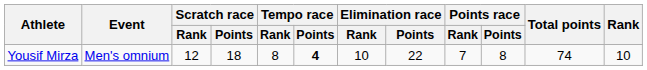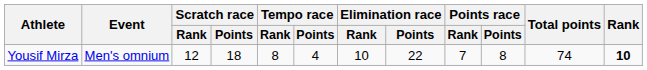(315, 55) bold -> (315, 55) normal
(623, 55) normal -> (623, 55) bold
